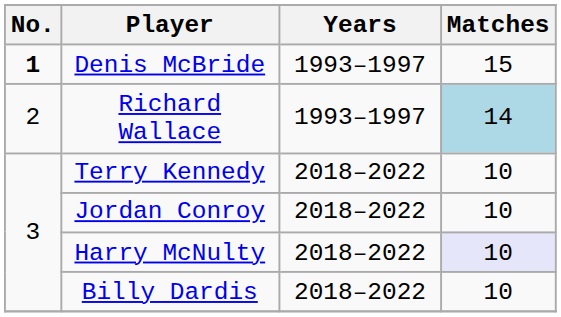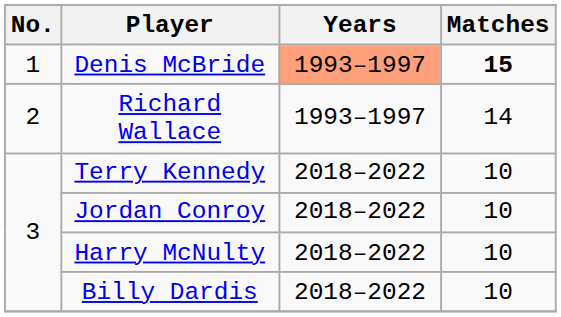(33, 65) bold -> (33, 65) normal
(360, 65) no background -> (360, 65) lightsalmon background
(498, 65) normal -> (498, 65) bold
(498, 119) lightblue background -> (498, 119) no background
(498, 252) lavender background -> (498, 252) no background
